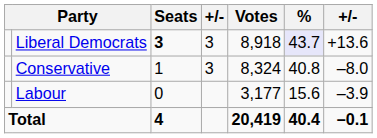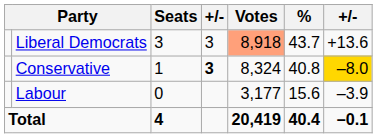(159, 42) bold -> (159, 42) normal
(261, 42) no background -> (261, 42) lightsalmon background
(304, 42) lavender background -> (304, 42) no background
(209, 68) normal -> (209, 68) bold
(353, 68) no background -> (353, 68) gold background
